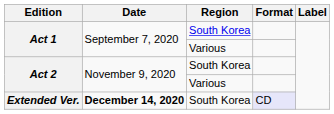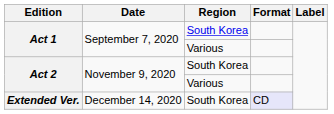(134, 100) bold -> (133, 100) normal
